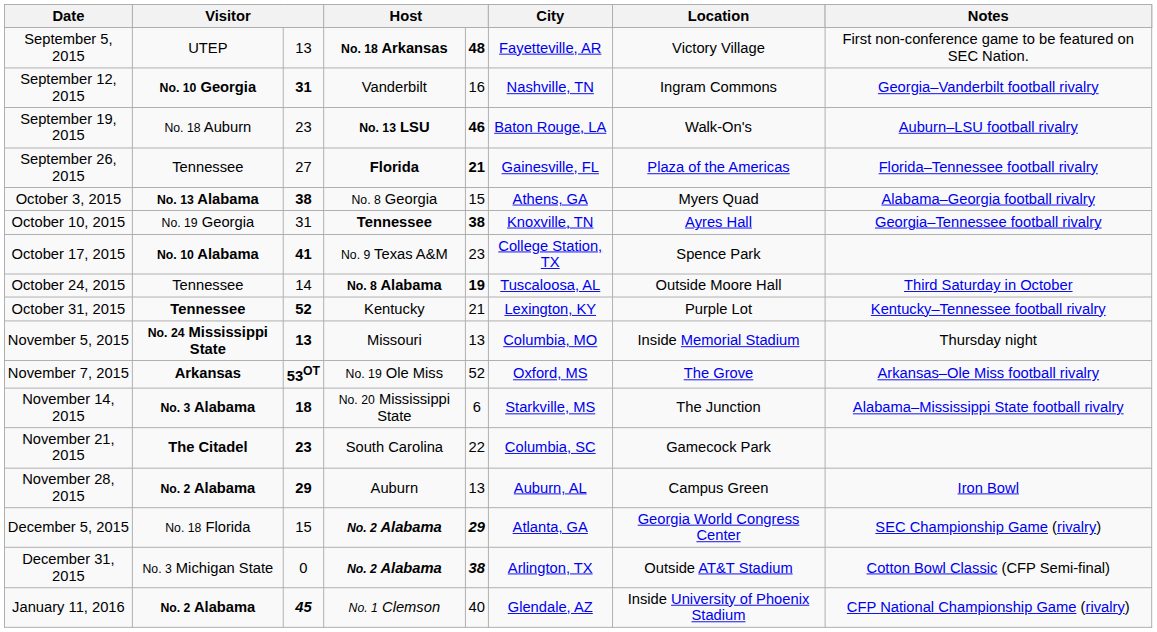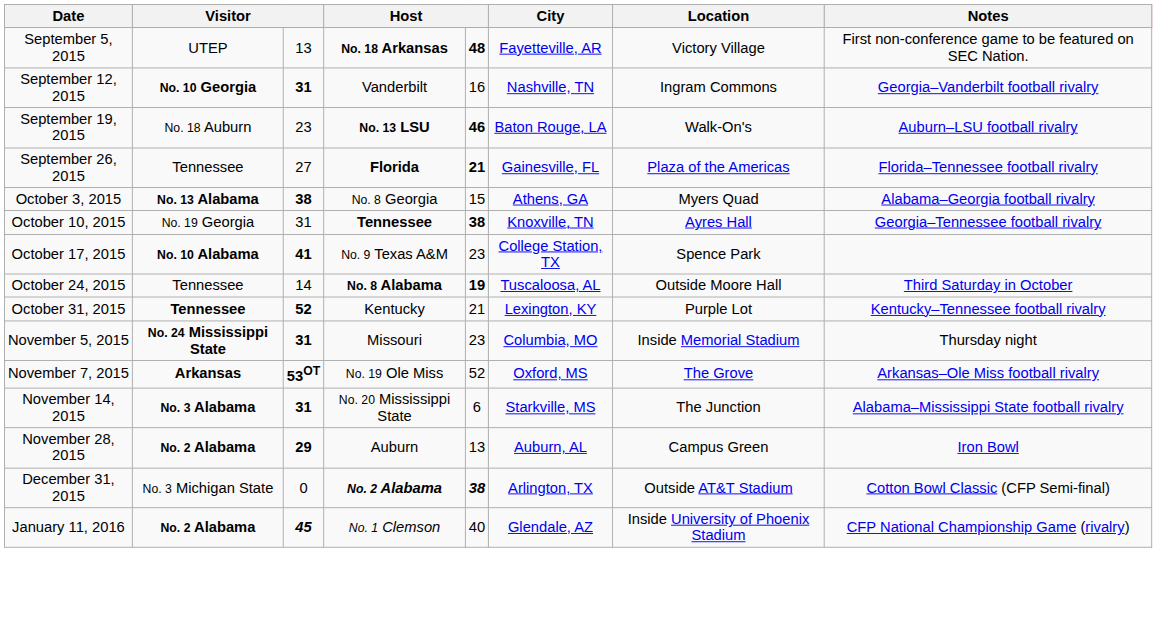(303, 340) 13 -> (304, 340) 31
(477, 340) 13 -> (477, 340) 23
(303, 407) 18 -> (304, 407) 31
- row: (68, 447)
- row: (68, 527)
